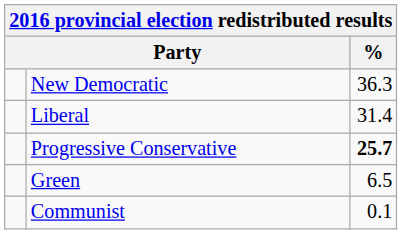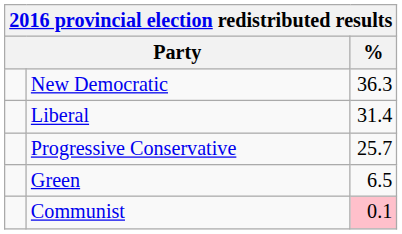(375, 148) bold -> (375, 148) normal
(380, 212) no background -> (380, 212) pink background
